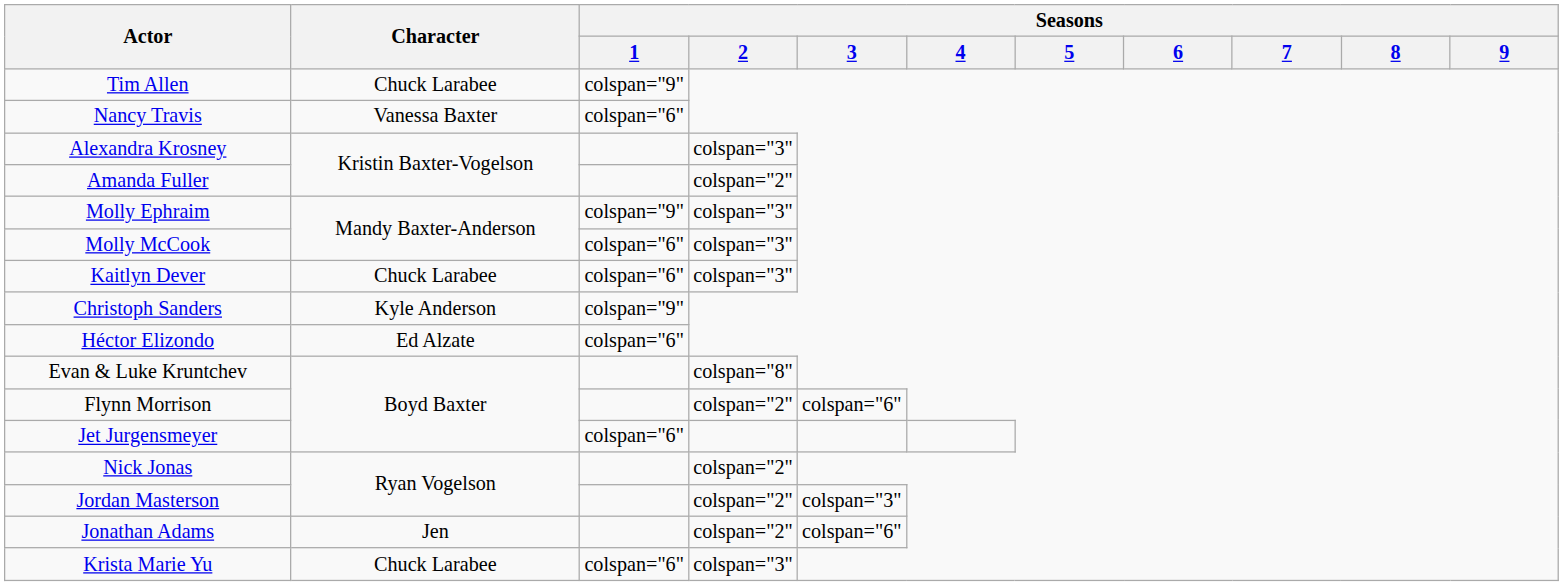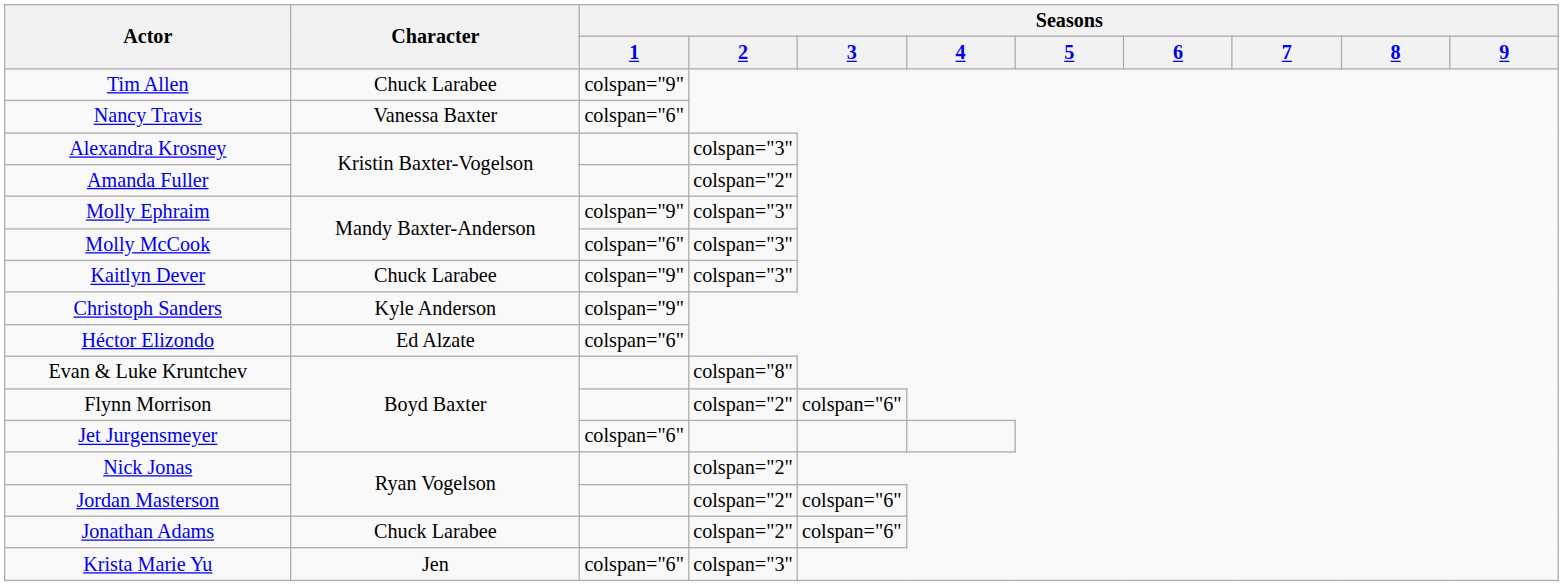(634, 276) colspan="6" -> (634, 276) colspan="9"
(852, 500) colspan="3" -> (852, 500) colspan="6"
(435, 532) Jen -> (435, 532) Chuck Larabee
(435, 564) Chuck Larabee -> (435, 564) Jen
